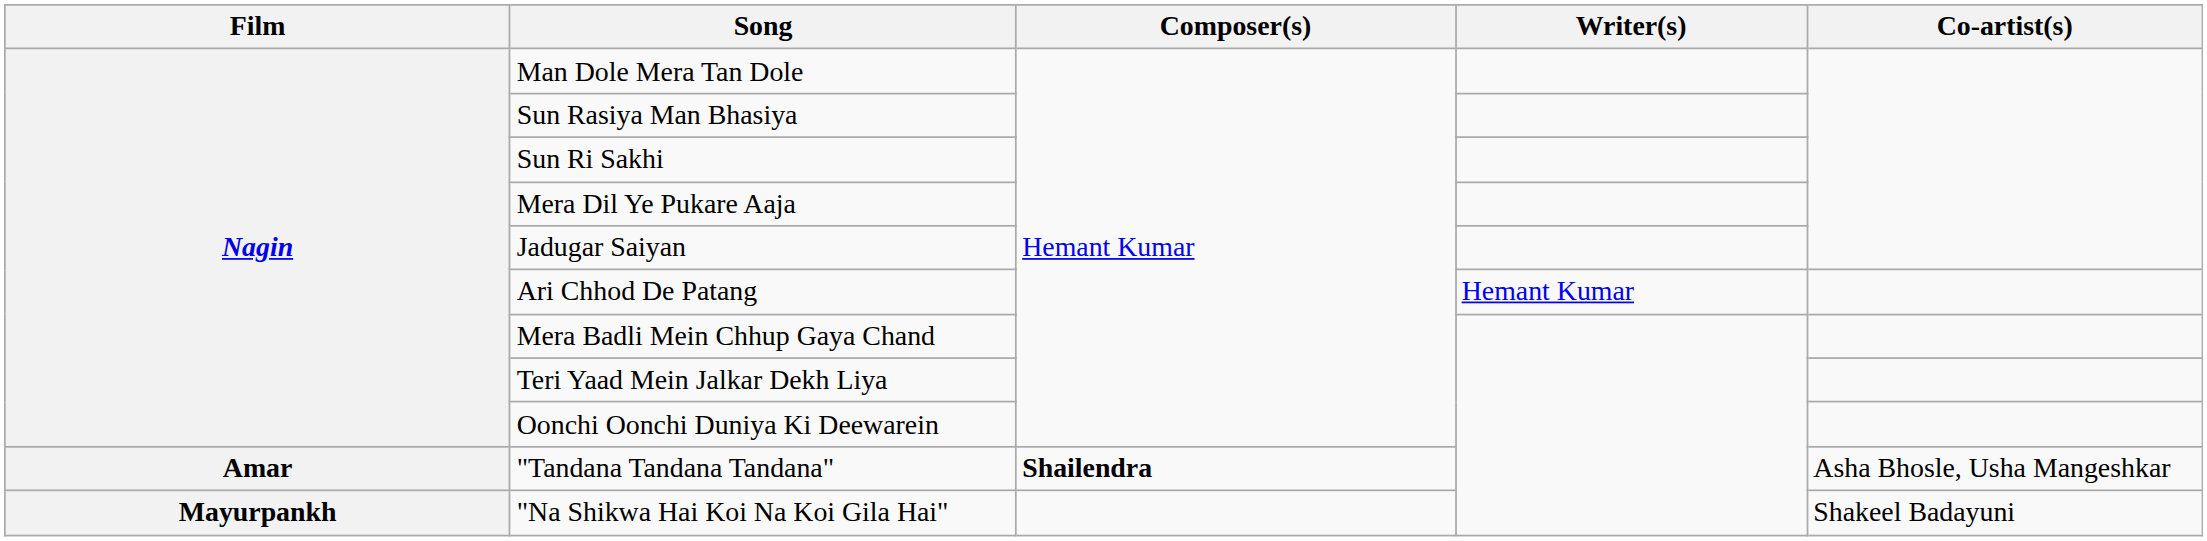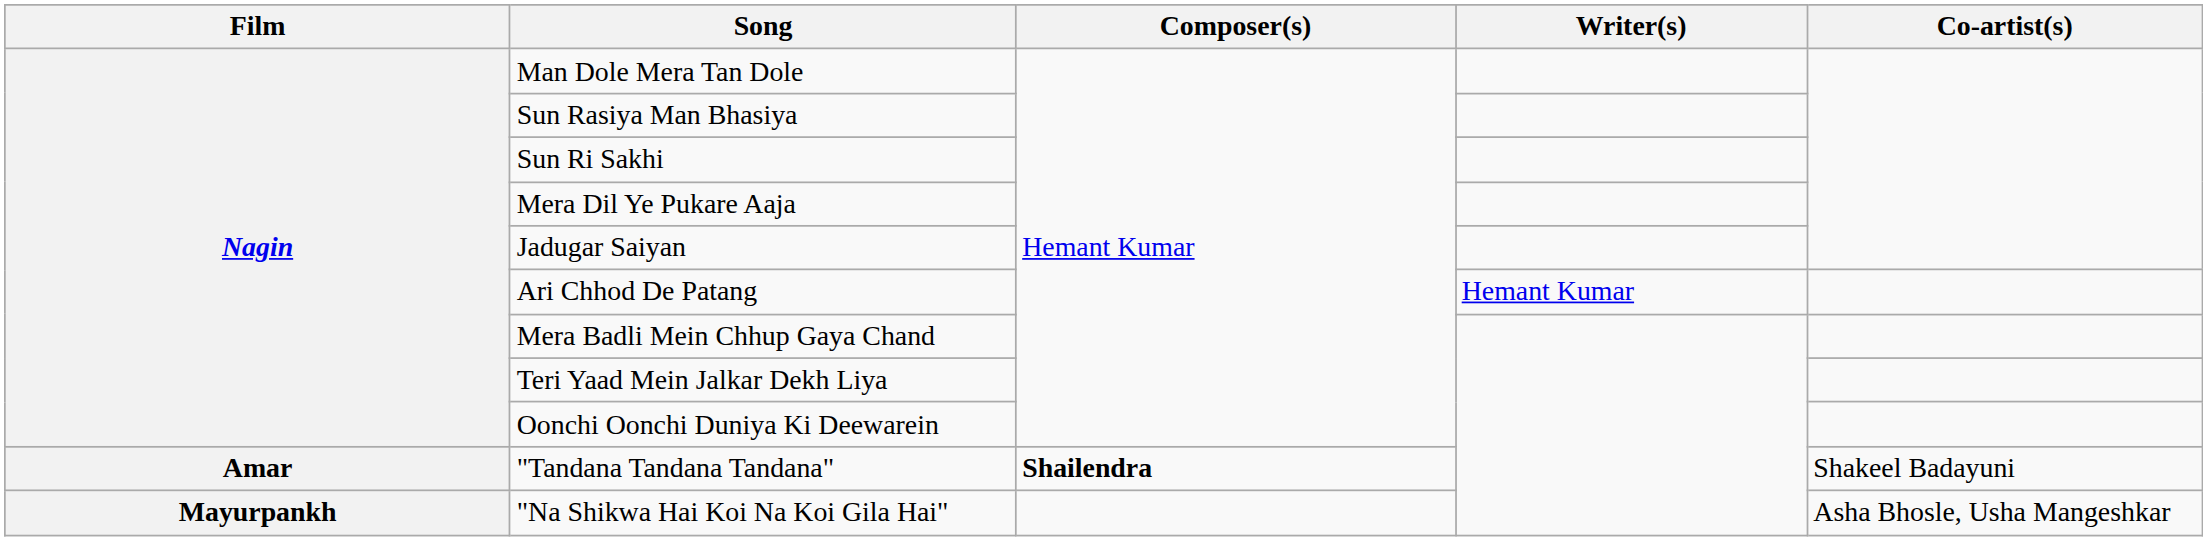(1992, 468) Asha Bhosle, Usha Mangeshkar -> (1914, 468) Shakeel Badayuni
(1914, 512) Shakeel Badayuni -> (1992, 512) Asha Bhosle, Usha Mangeshkar
